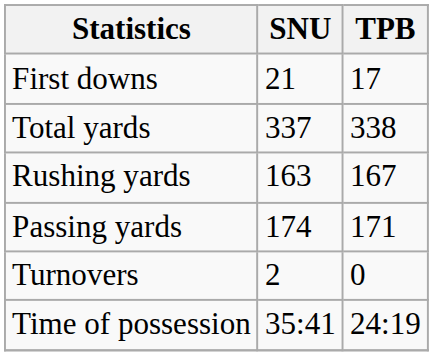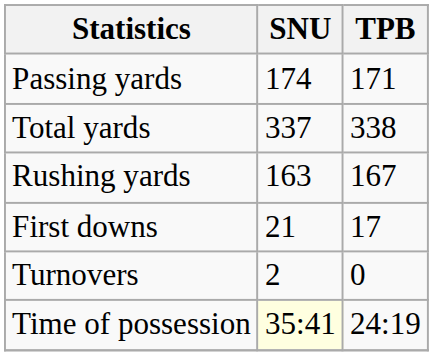rows swapped: (85, 78) <-> (97, 226)
(300, 324) no background -> (300, 324) lightyellow background
